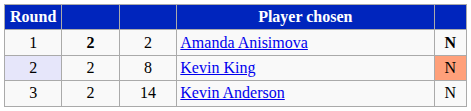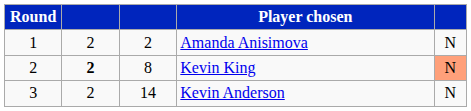(91, 42) bold -> (91, 42) normal
(450, 42) bold -> (450, 42) normal
(33, 67) lavender background -> (33, 67) no background
(91, 67) normal -> (91, 67) bold
